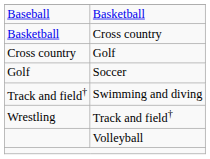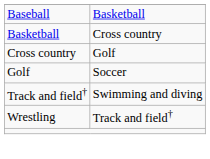- row: (118, 138)
